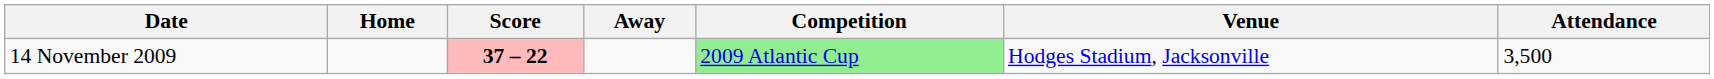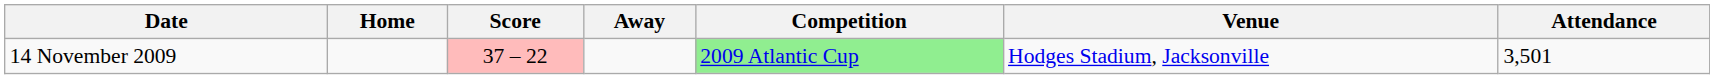(515, 55) bold -> (515, 55) normal
(1528, 55) 3,500 -> (1528, 55) 3,501
